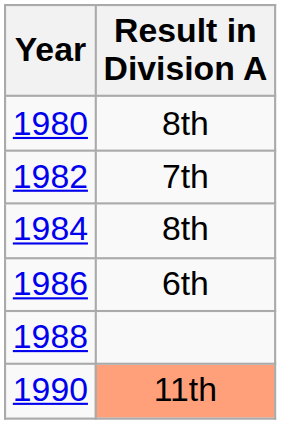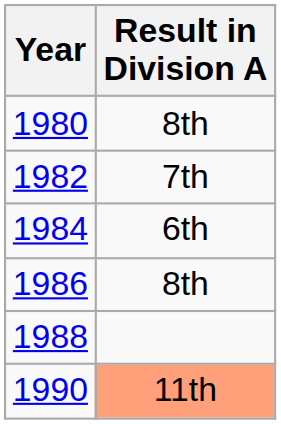(185, 229) 8th -> (185, 229) 6th
(185, 283) 6th -> (185, 283) 8th
